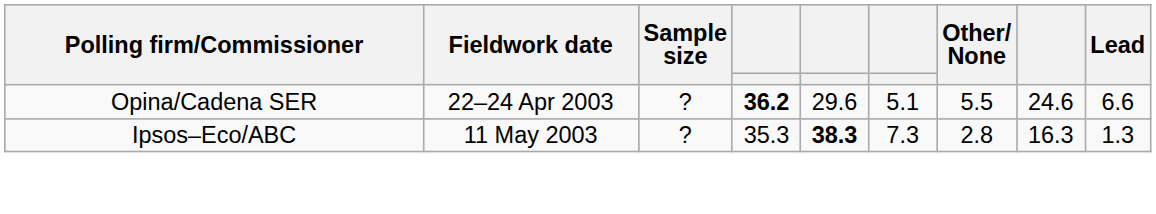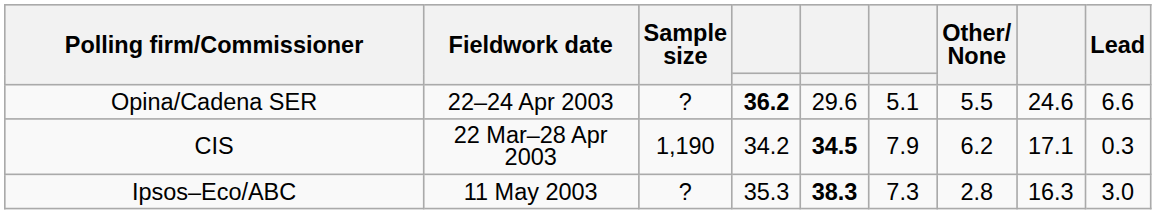+ row: (214, 147)
(1118, 135) 1.3 -> (1118, 192) 3.0
